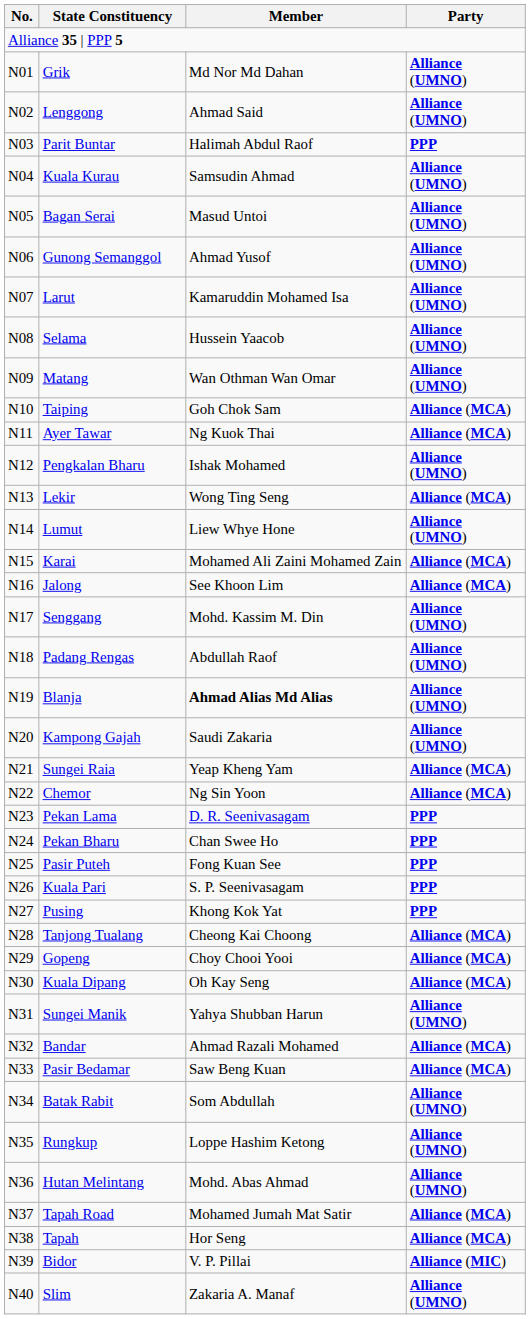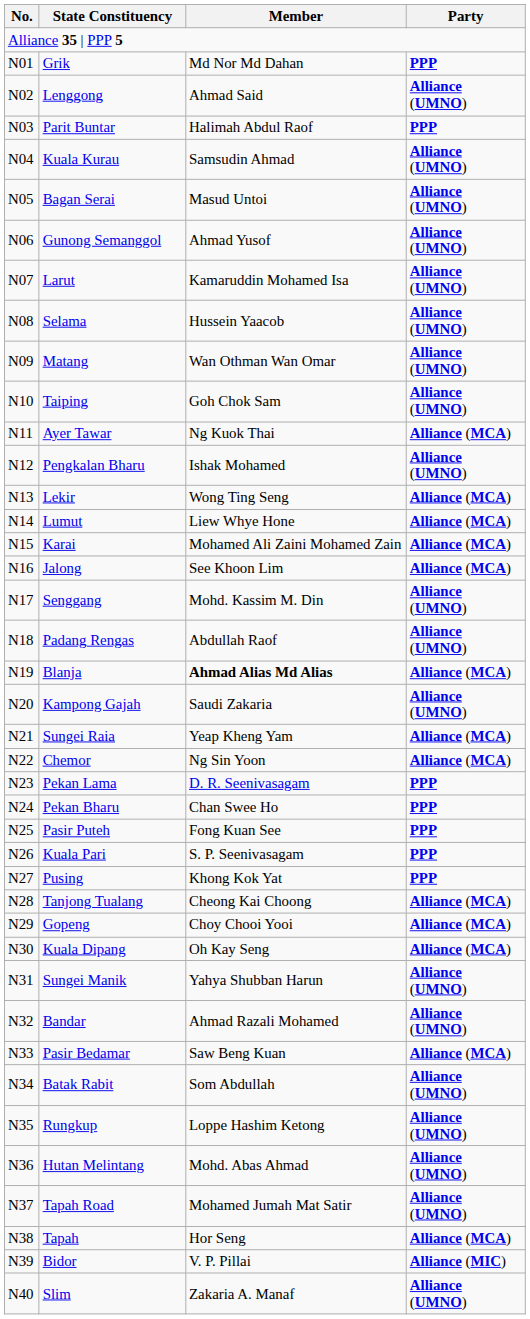(438, 71) Alliance (UMNO) -> (423, 63) PPP
(460, 409) Alliance (MCA) -> (438, 401) Alliance (UMNO)
(438, 529) Alliance (UMNO) -> (460, 520) Alliance (MCA)
(438, 697) Alliance (UMNO) -> (460, 672) Alliance (MCA)
(460, 1046) Alliance (MCA) -> (438, 1021) Alliance (UMNO)
(460, 1214) Alliance (MCA) -> (438, 1206) Alliance (UMNO)
